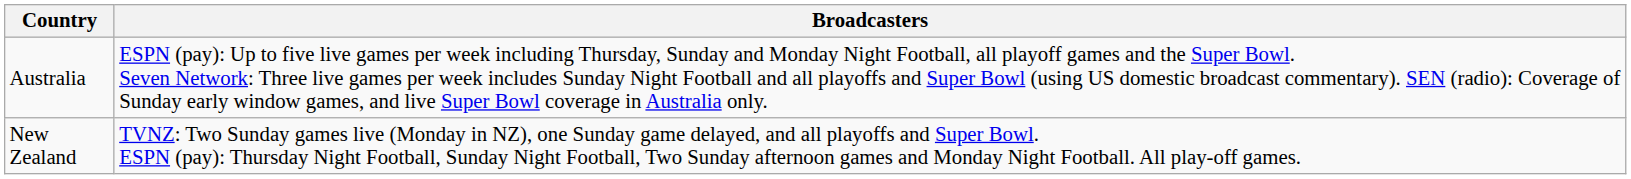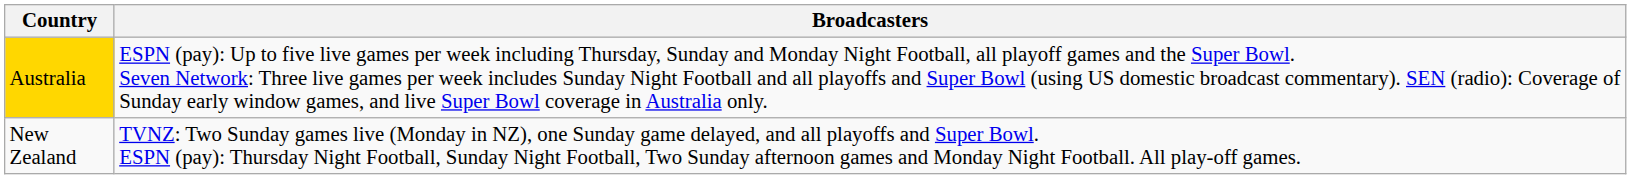(48, 77) no background -> (48, 77) gold background
